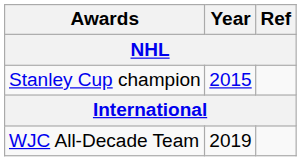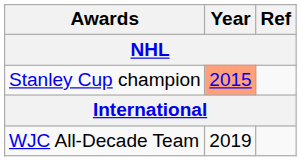(231, 79) no background -> (231, 79) lightsalmon background
